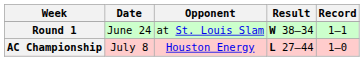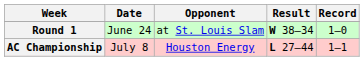(338, 30) 1–1 -> (338, 30) 1–0
(338, 47) 1–0 -> (338, 47) 1–1
